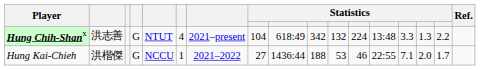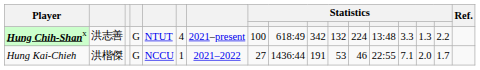(258, 36) 104 -> (258, 36) 100
(318, 55) 188 -> (318, 55) 191
